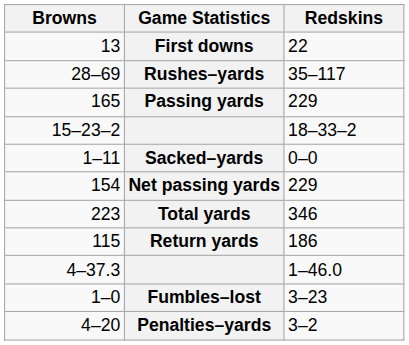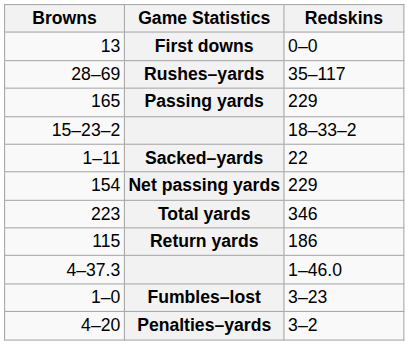(298, 46) 22 -> (303, 46) 0–0
(303, 158) 0–0 -> (298, 158) 22
